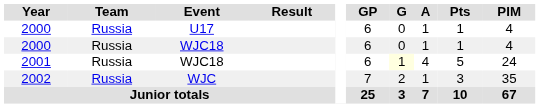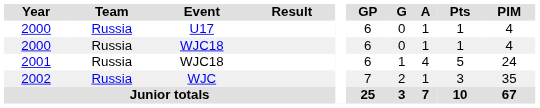(402, 62) lightyellow background -> (402, 62) no background
